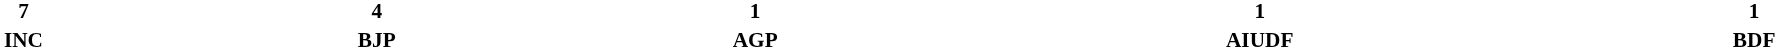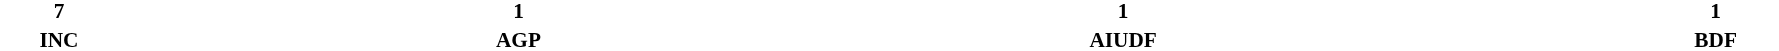- column: (377, 10)
